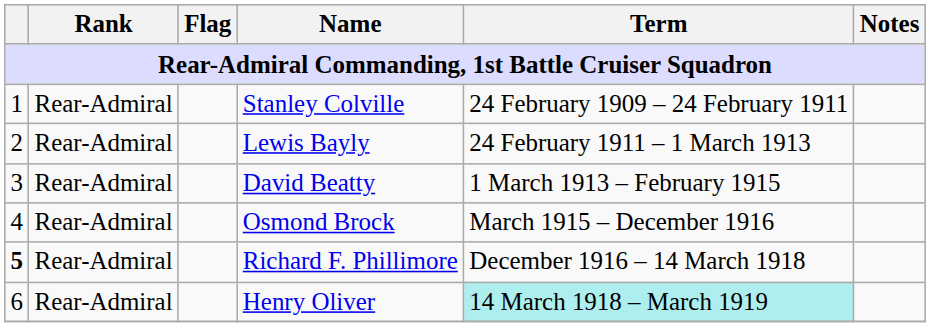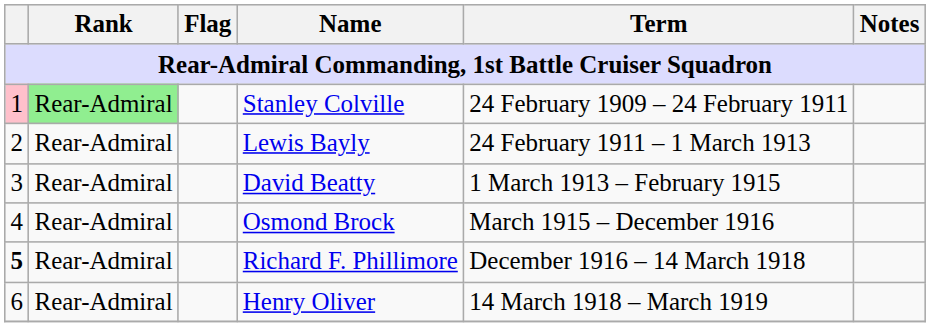(17, 103) no background -> (17, 103) pink background
(104, 103) no background -> (104, 103) lightgreen background
(619, 301) paleturquoise background -> (619, 301) no background
